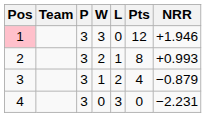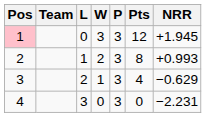columns swapped: (84, 15) <-> (118, 15)
(177, 36) +1.946 -> (177, 36) +1.945
(177, 79) −0.879 -> (177, 79) −0.629
